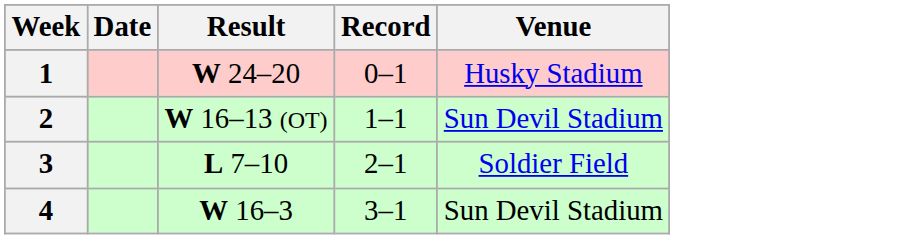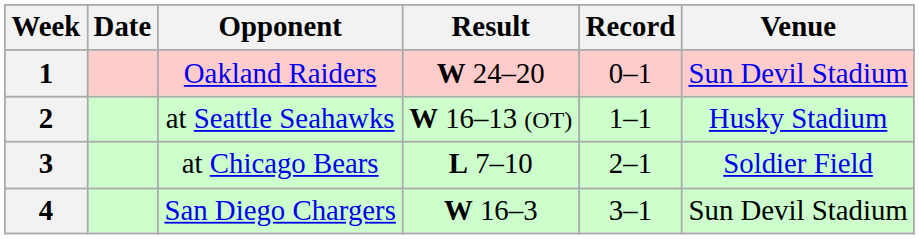+ column: (280, 27)
(553, 73) Husky Stadium -> (798, 73) Sun Devil Stadium
(553, 118) Sun Devil Stadium -> (798, 118) Husky Stadium
